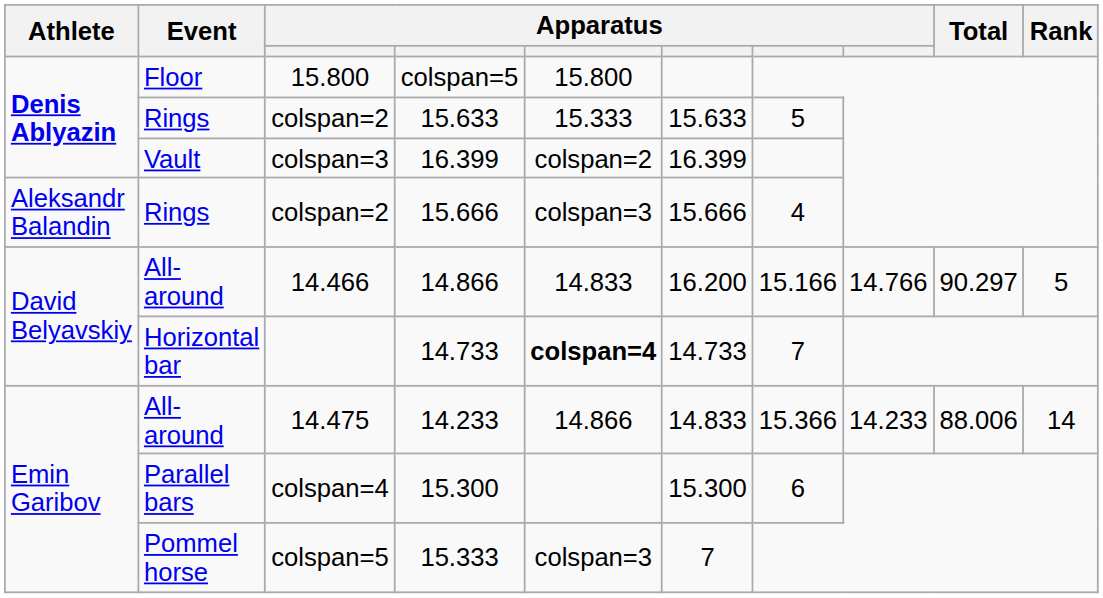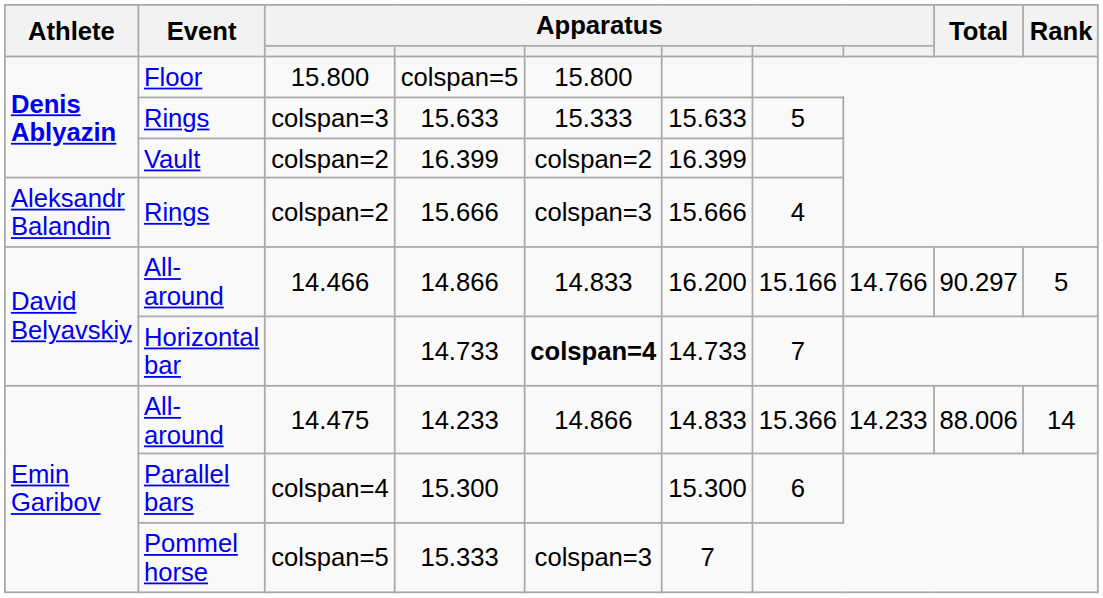(330, 118) colspan=2 -> (330, 118) colspan=3
(330, 159) colspan=3 -> (330, 159) colspan=2
